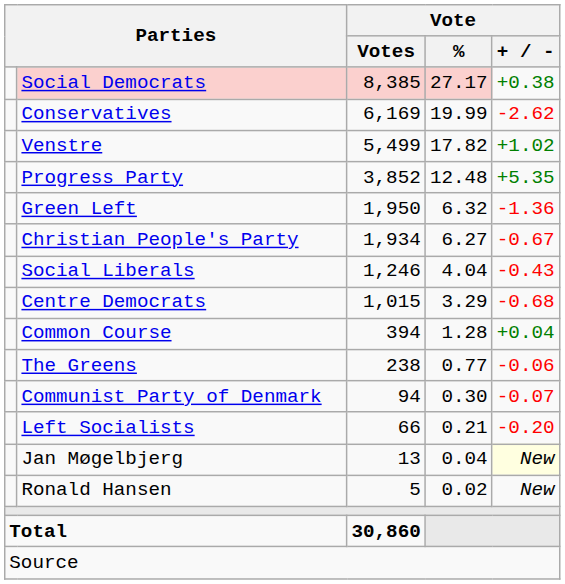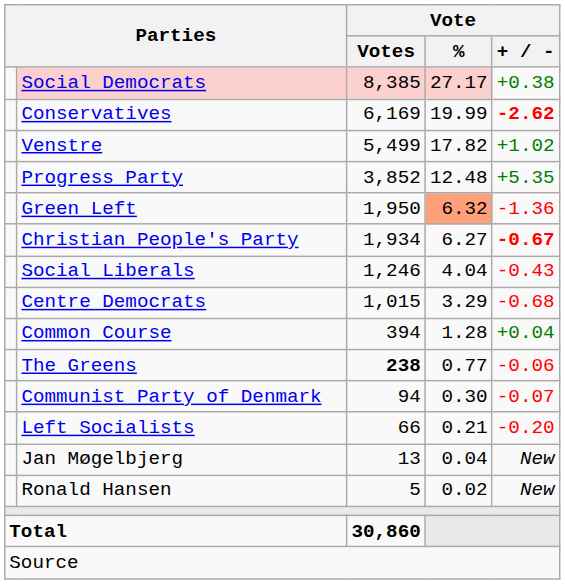(526, 114) normal -> (526, 114) bold
(465, 209) no background -> (465, 209) lightsalmon background
(526, 240) normal -> (526, 240) bold
(403, 365) normal -> (403, 365) bold
(537, 459) lightyellow background -> (537, 459) no background
